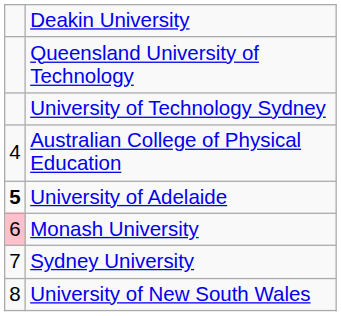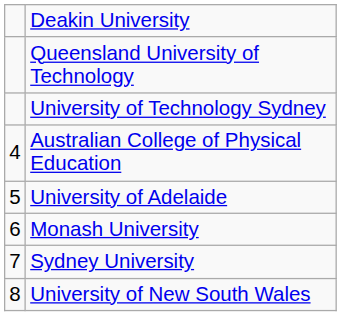(15, 196) bold -> (15, 196) normal
(15, 229) pink background -> (15, 229) no background
